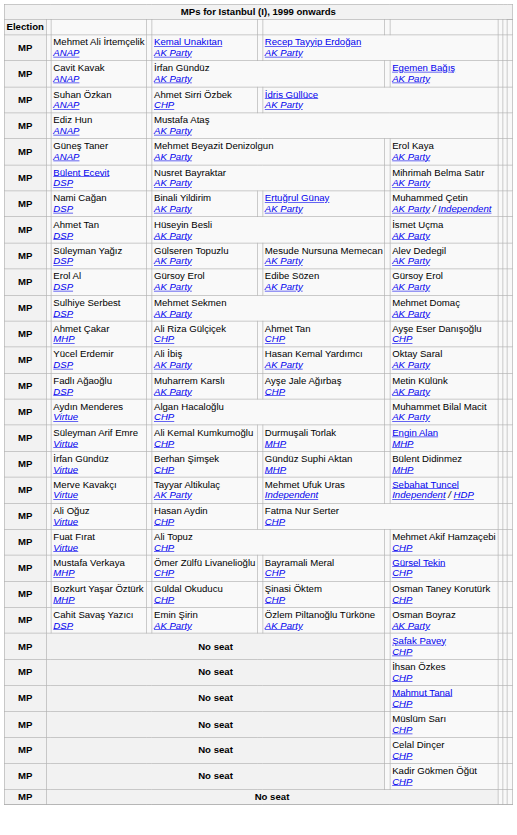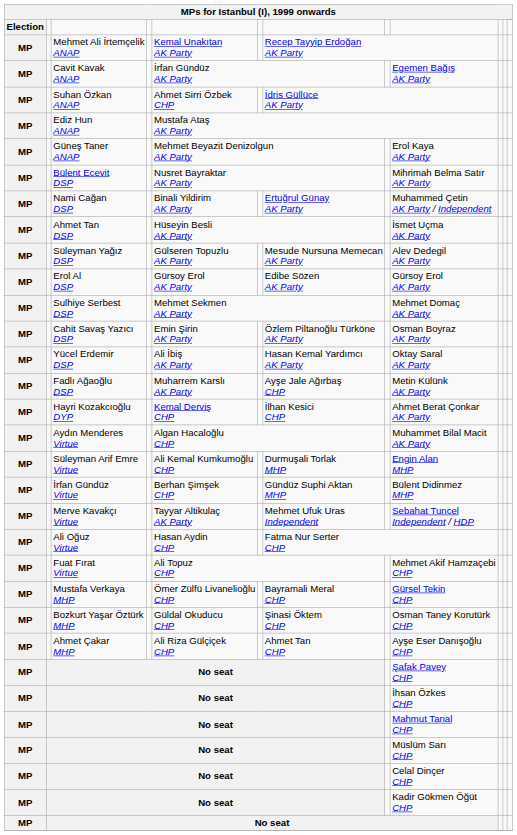rows swapped: (25, 620) <-> (25, 334)
+ row: (25, 412)
